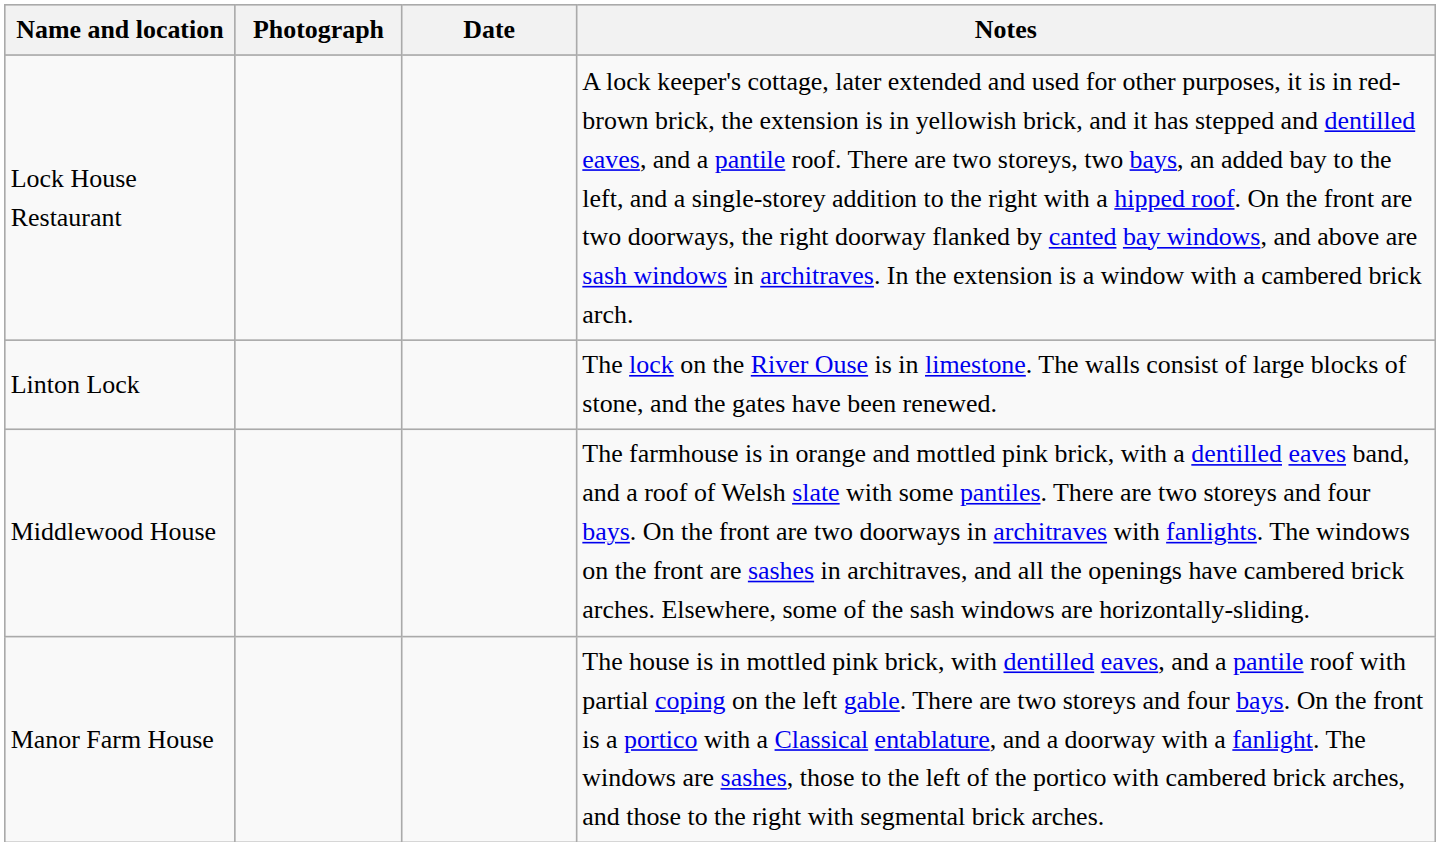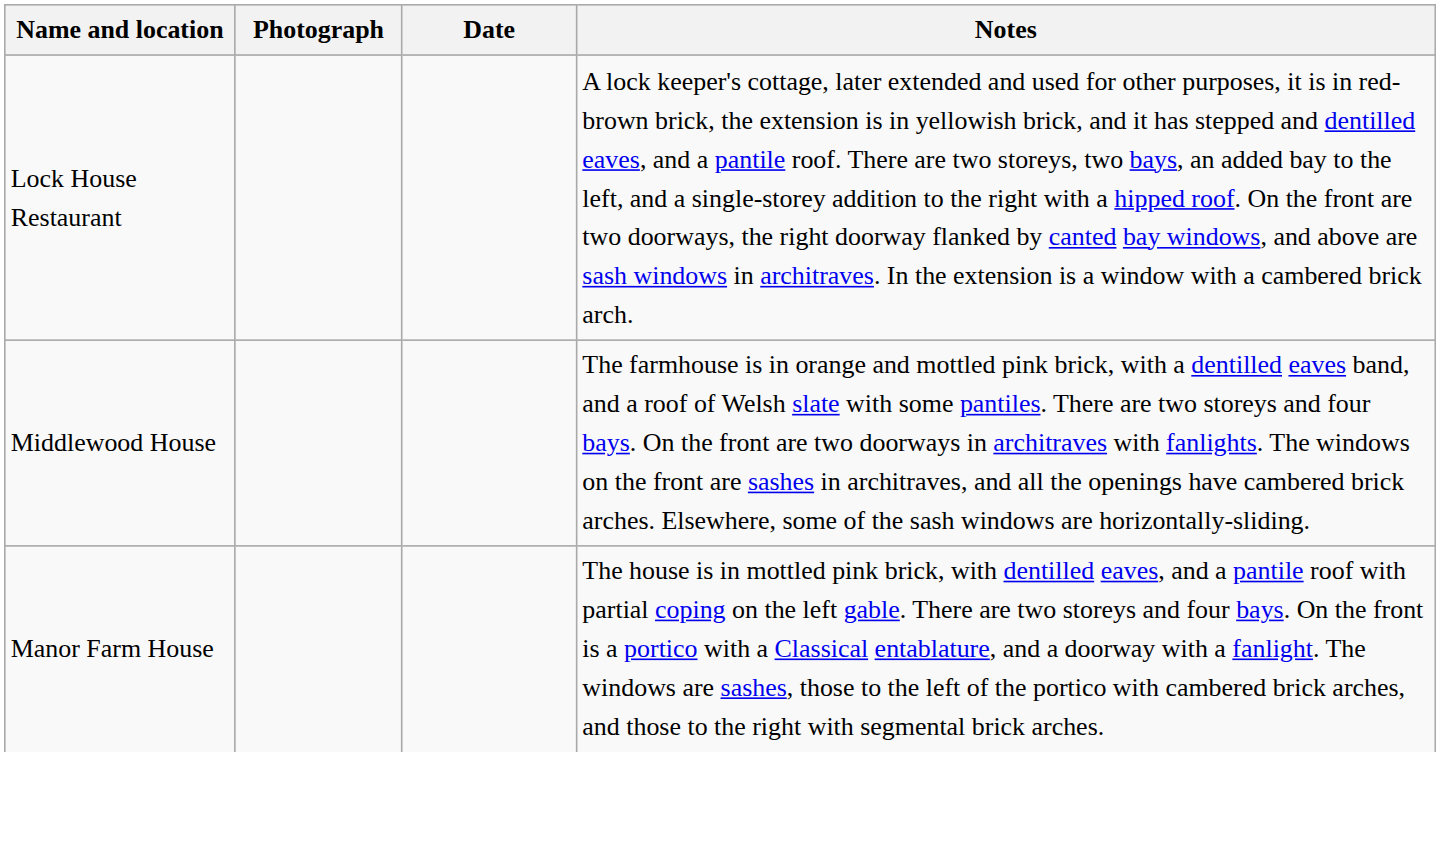- row: (75, 384)
